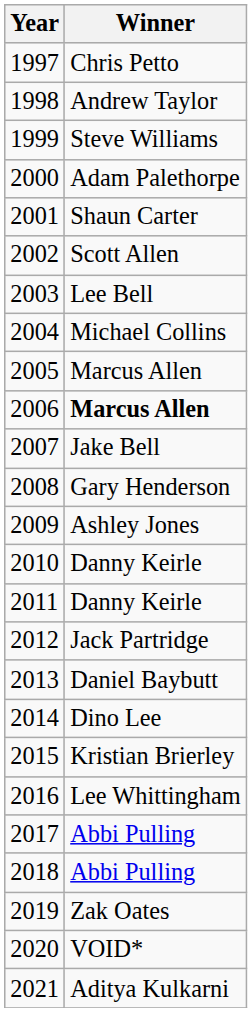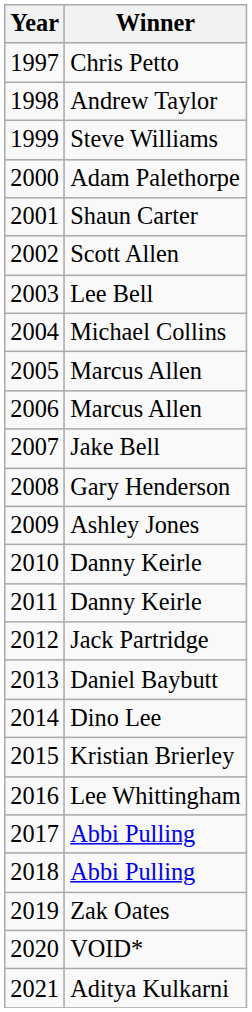(140, 409) bold -> (136, 409) normal
